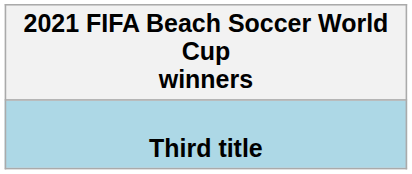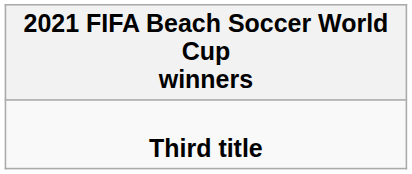(206, 148) lightblue background -> (206, 148) no background
